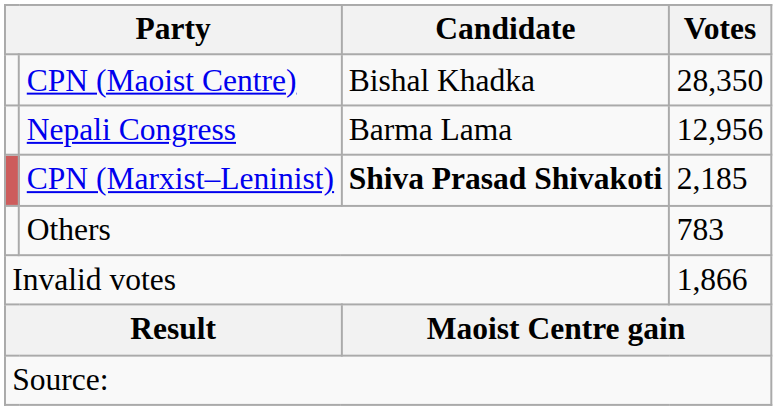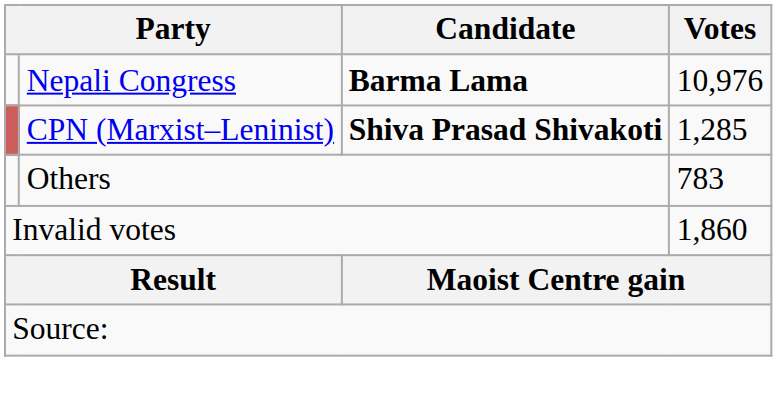- row: (162, 79)
(430, 129) normal -> (438, 79) bold
(720, 129) 12,956 -> (720, 79) 10,976
(712, 179) 2,185 -> (712, 129) 1,285
(712, 279) 1,866 -> (712, 229) 1,860
